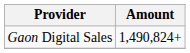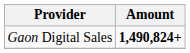(150, 37) normal -> (150, 37) bold
